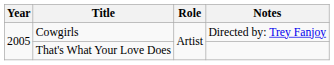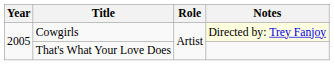(267, 32) no background -> (267, 32) lightyellow background
